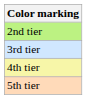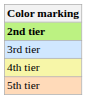(24, 31) normal -> (26, 31) bold
